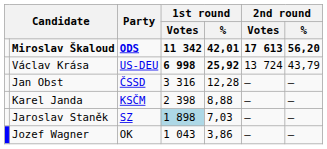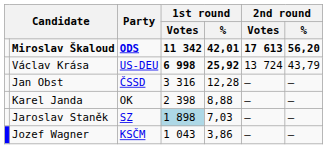(133, 100) KSČM -> (126, 100) OK
(126, 135) OK -> (133, 135) KSČM
